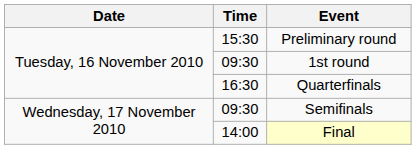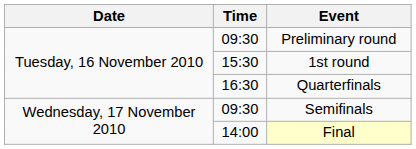(240, 39) 15:30 -> (240, 39) 09:30
(240, 62) 09:30 -> (240, 62) 15:30
